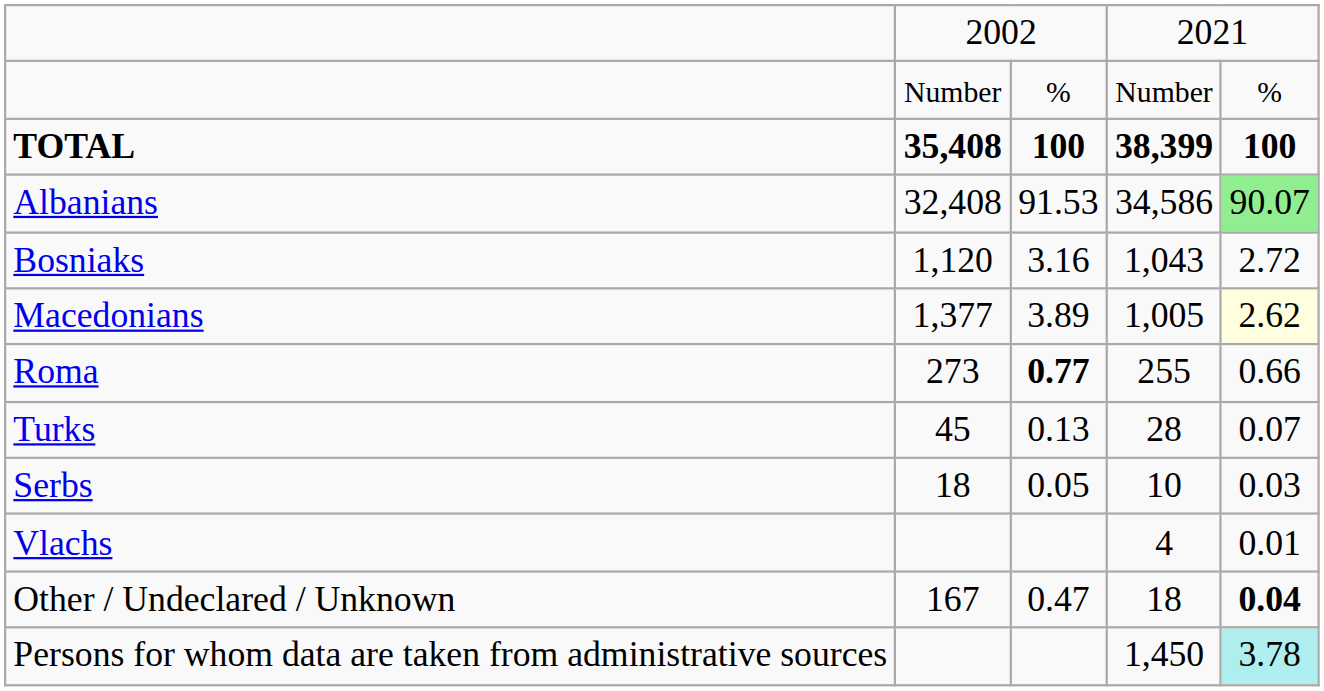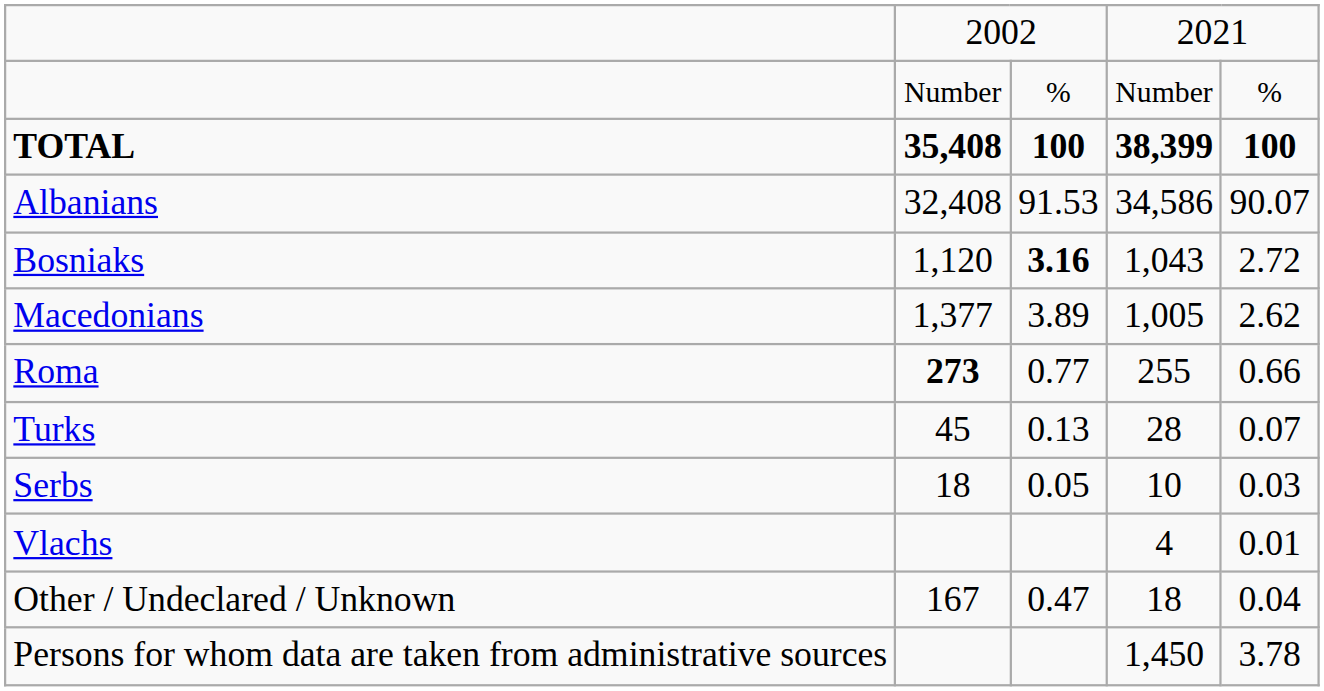(1270, 202) lightgreen background -> (1270, 202) no background
(1058, 259) normal -> (1058, 259) bold
(1270, 315) lightyellow background -> (1270, 315) no background
(953, 372) normal -> (953, 372) bold
(1058, 372) bold -> (1058, 372) normal
(1270, 598) bold -> (1270, 598) normal
(1270, 655) paleturquoise background -> (1270, 655) no background
